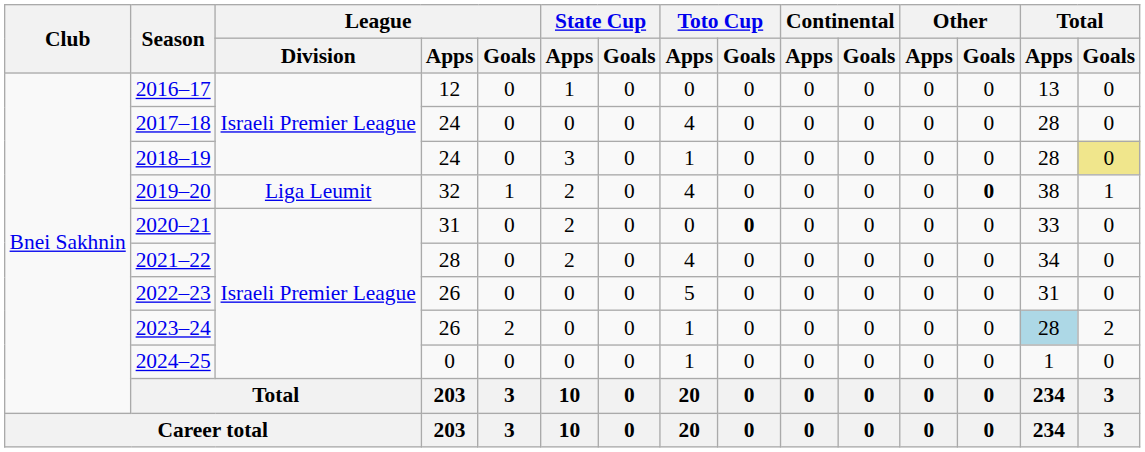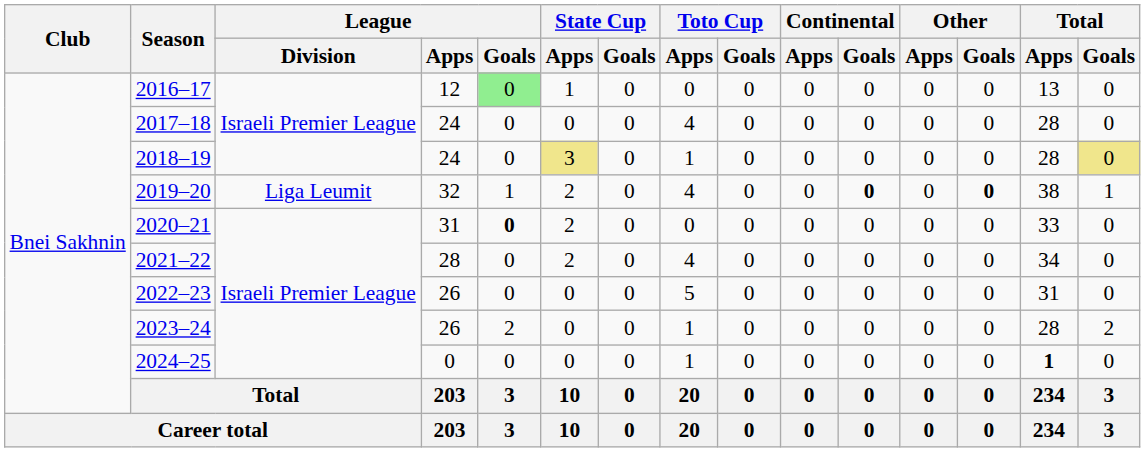(509, 89) no background -> (509, 89) lightgreen background
(569, 157) no background -> (569, 157) khaki background
(869, 191) normal -> (869, 191) bold
(509, 225) normal -> (509, 225) bold
(749, 225) bold -> (749, 225) normal
(1049, 327) lightblue background -> (1049, 327) no background
(1049, 361) normal -> (1049, 361) bold
